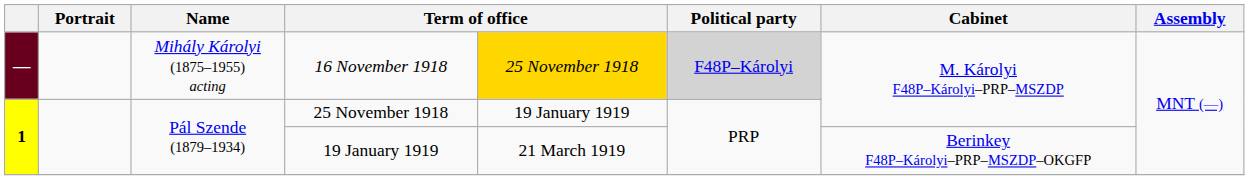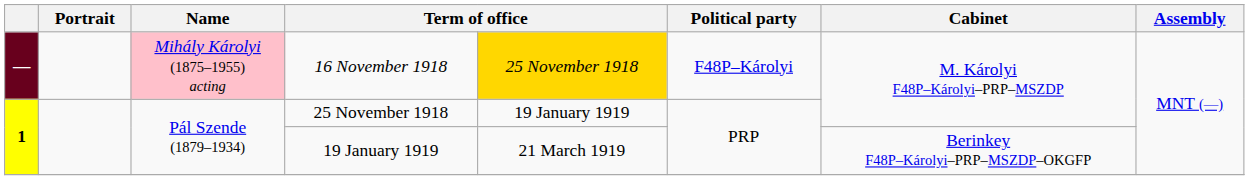(208, 65) no background -> (208, 65) pink background
(744, 65) lightgrey background -> (744, 65) no background
